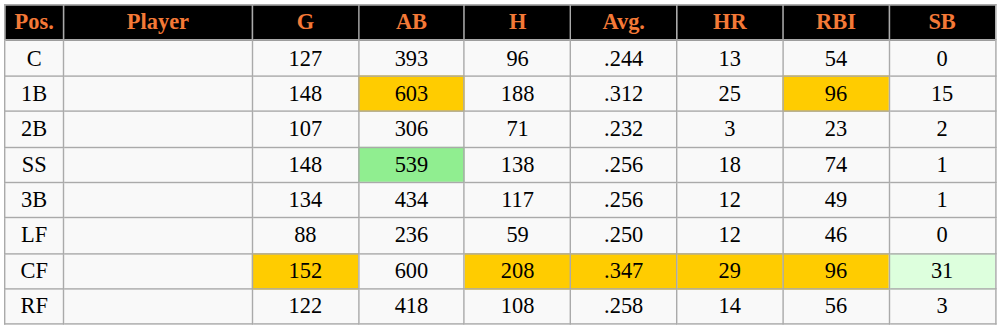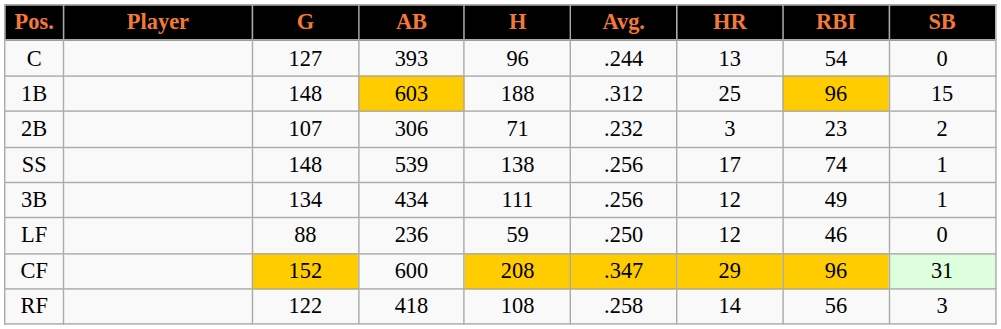(411, 164) lightgreen background -> (411, 164) no background
(730, 164) 18 -> (730, 164) 17
(518, 199) 117 -> (518, 199) 111
